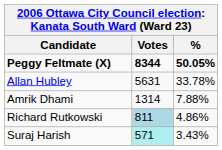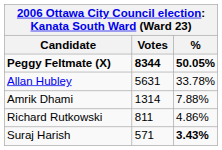(144, 117) lightblue background -> (144, 117) no background
(144, 136) paleturquoise background -> (144, 136) no background
(192, 136) normal -> (192, 136) bold
